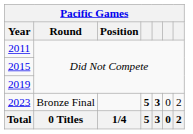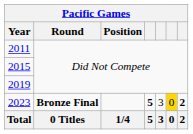(66, 102) normal -> (67, 102) bold
(157, 102) bold -> (161, 102) normal
(168, 102) no background -> (172, 102) gold background
(179, 102) normal -> (182, 102) bold
